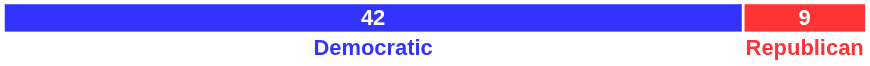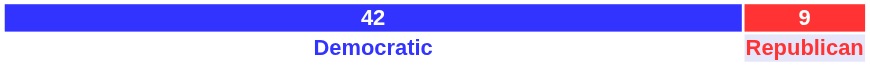(805, 47) no background -> (805, 47) lavender background
